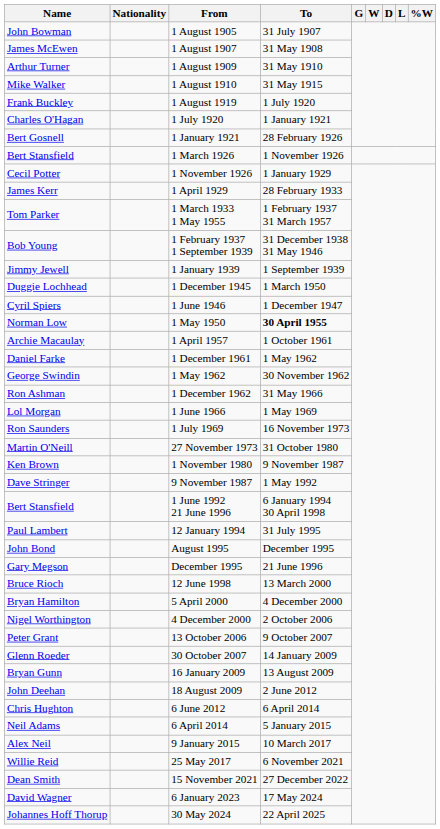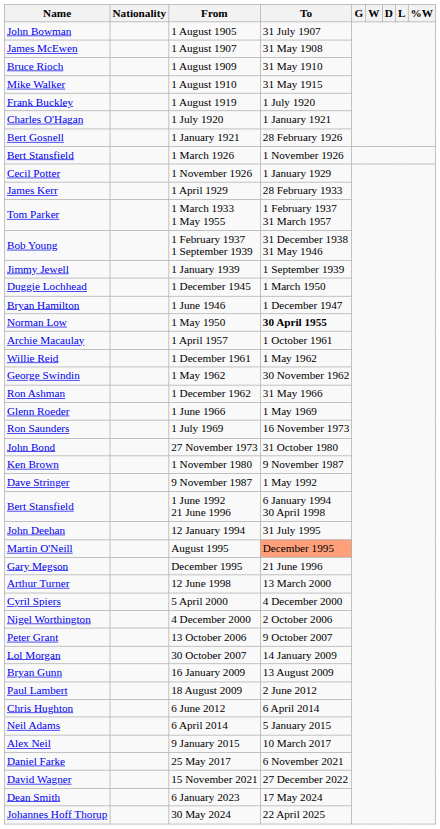(38, 66) Arthur Turner -> (35, 66) Bruce Rioch
(34, 305) Cyril Spiers -> (43, 305) Bryan Hamilton
(36, 358) Daniel Farke -> (33, 358) Willie Reid
(34, 411) Lol Morgan -> (38, 411) Glenn Roeder
(40, 447) Martin O'Neill -> (31, 447) John Bond
(37, 530) Paul Lambert -> (36, 530) John Deehan
(31, 548) John Bond -> (40, 548) Martin O'Neill
(298, 548) no background -> (298, 548) lightsalmon background
(35, 584) Bruce Rioch -> (38, 584) Arthur Turner
(43, 601) Bryan Hamilton -> (34, 601) Cyril Spiers
(38, 655) Glenn Roeder -> (34, 655) Lol Morgan
(36, 690) John Deehan -> (37, 690) Paul Lambert
(33, 761) Willie Reid -> (36, 761) Daniel Farke
(34, 779) Dean Smith -> (39, 779) David Wagner
(39, 797) David Wagner -> (34, 797) Dean Smith
